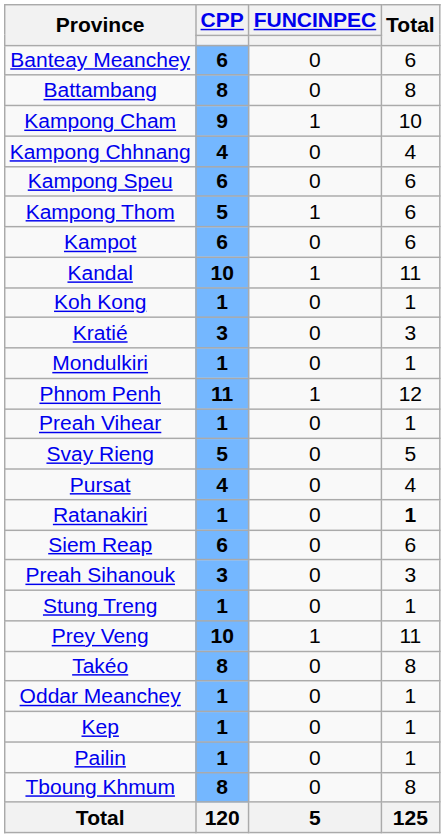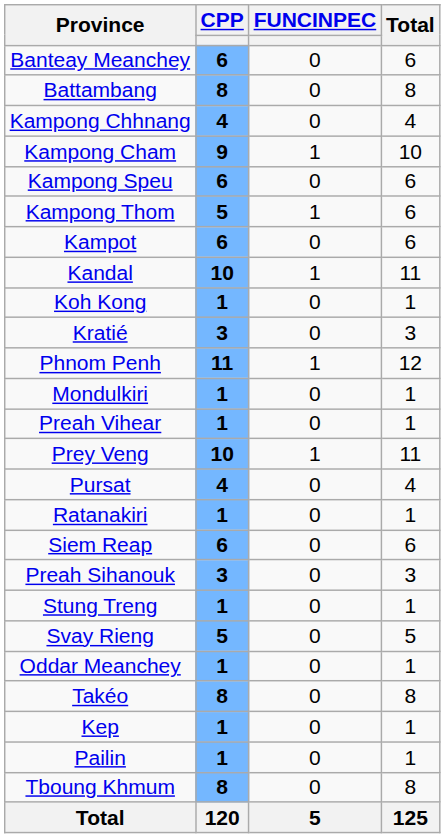rows swapped: (100, 121) <-> (100, 151)
rows swapped: (100, 363) <-> (100, 394)
rows swapped: (100, 636) <-> (100, 454)
(410, 515) bold -> (410, 515) normal
rows swapped: (100, 666) <-> (100, 697)
